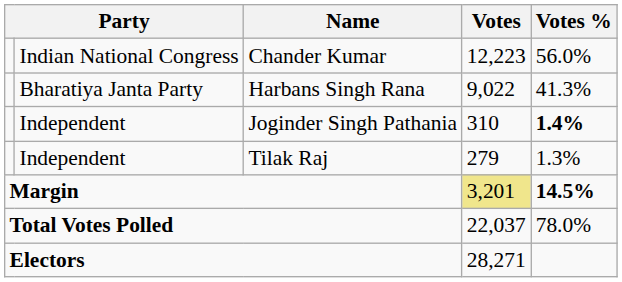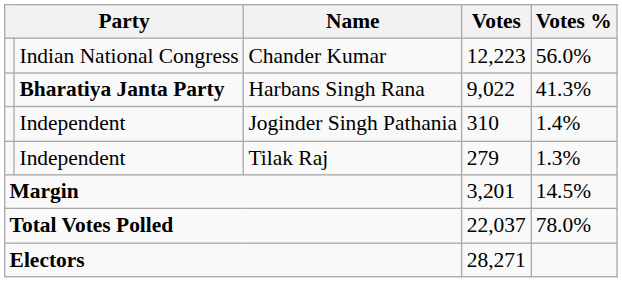(111, 89) normal -> (122, 89) bold
(560, 123) bold -> (558, 123) normal
(491, 191) khaki background -> (491, 191) no background
(565, 191) bold -> (563, 191) normal
